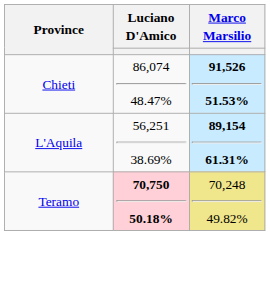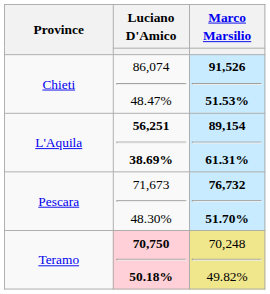(151, 143) normal -> (151, 143) bold
+ row: (59, 201)
